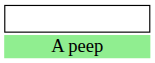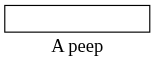(77, 46) lightgreen background -> (77, 46) no background
